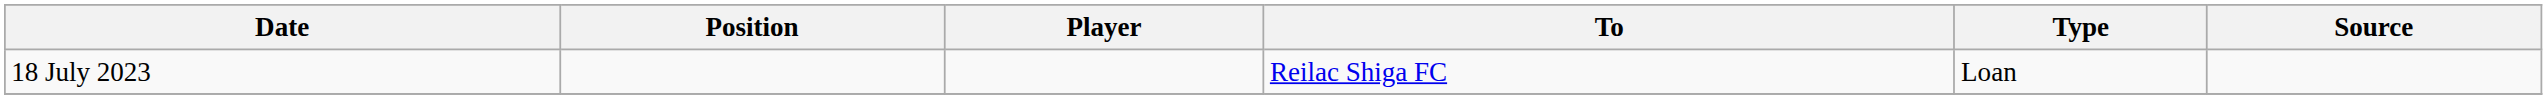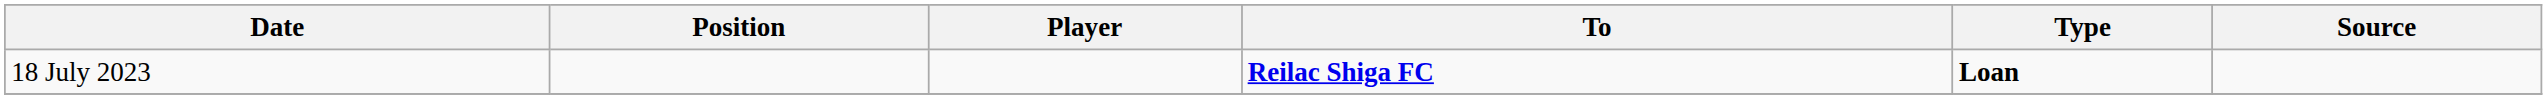(1358, 71) normal -> (1341, 71) bold
(1989, 71) normal -> (1989, 71) bold
